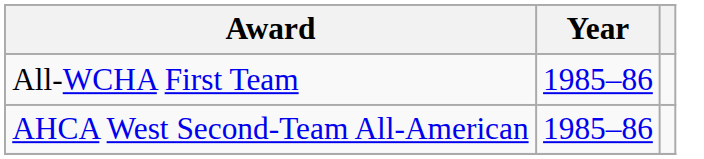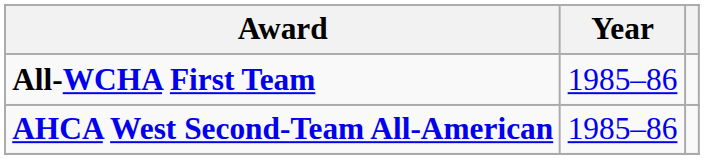(155, 79) normal -> (164, 79) bold
(270, 128) normal -> (283, 128) bold
